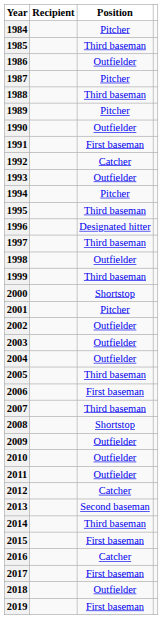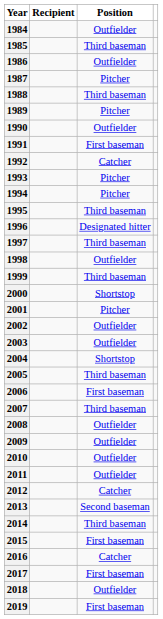(115, 29) Pitcher -> (115, 29) Outfielder
(115, 177) Outfielder -> (115, 177) Pitcher
(115, 359) Outfielder -> (115, 359) Shortstop
(115, 425) Shortstop -> (115, 425) Outfielder
